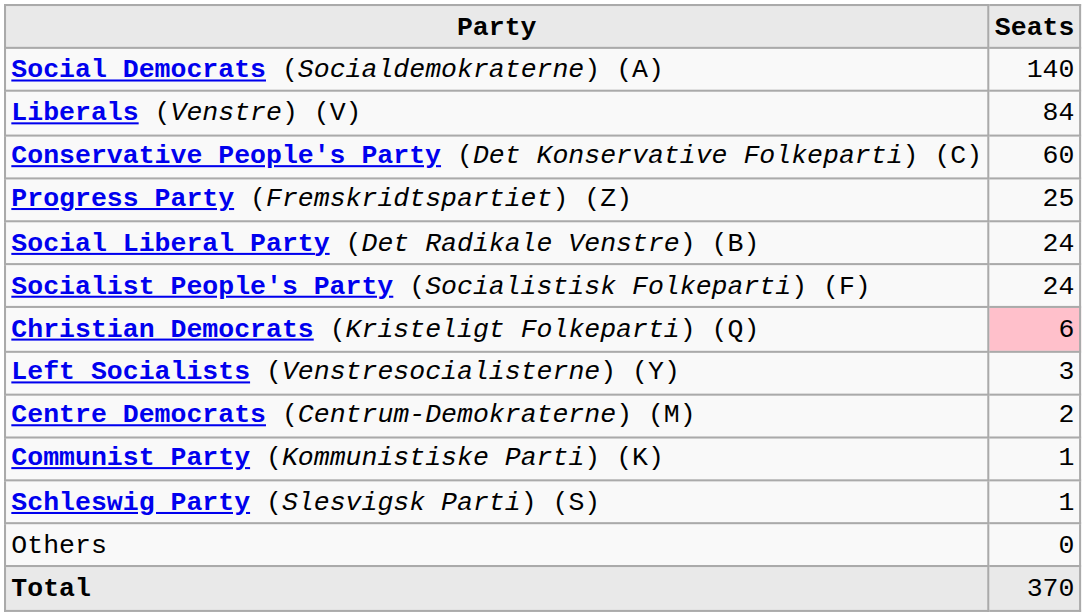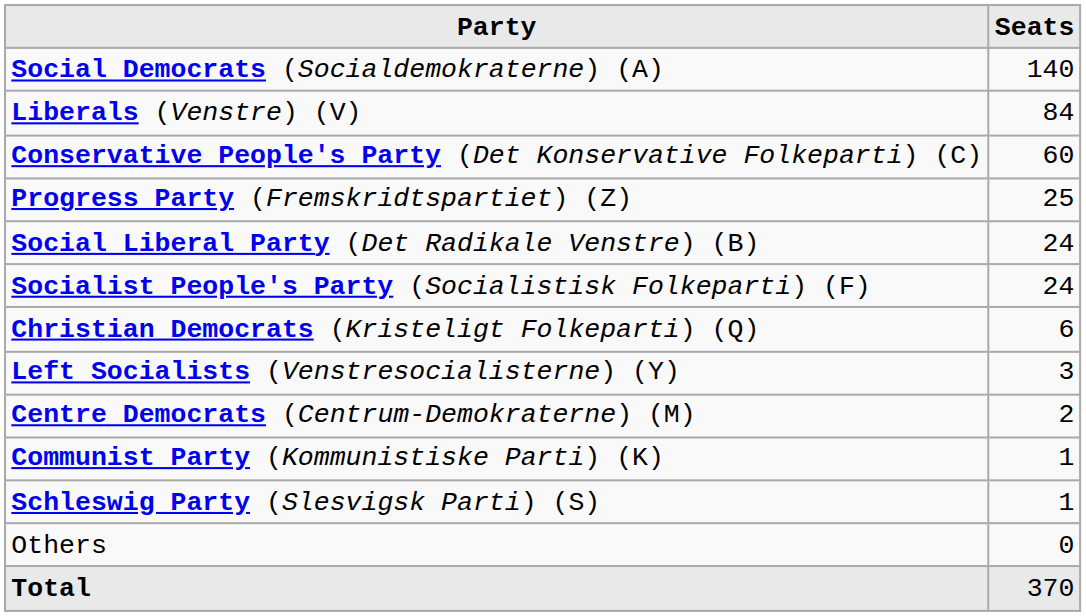(1066, 329) pink background -> (1066, 329) no background
